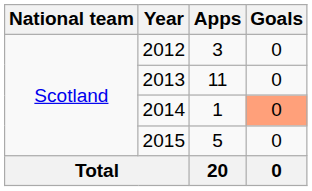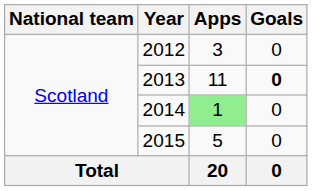(277, 79) normal -> (277, 79) bold
(218, 110) no background -> (218, 110) lightgreen background
(277, 110) lightsalmon background -> (277, 110) no background
